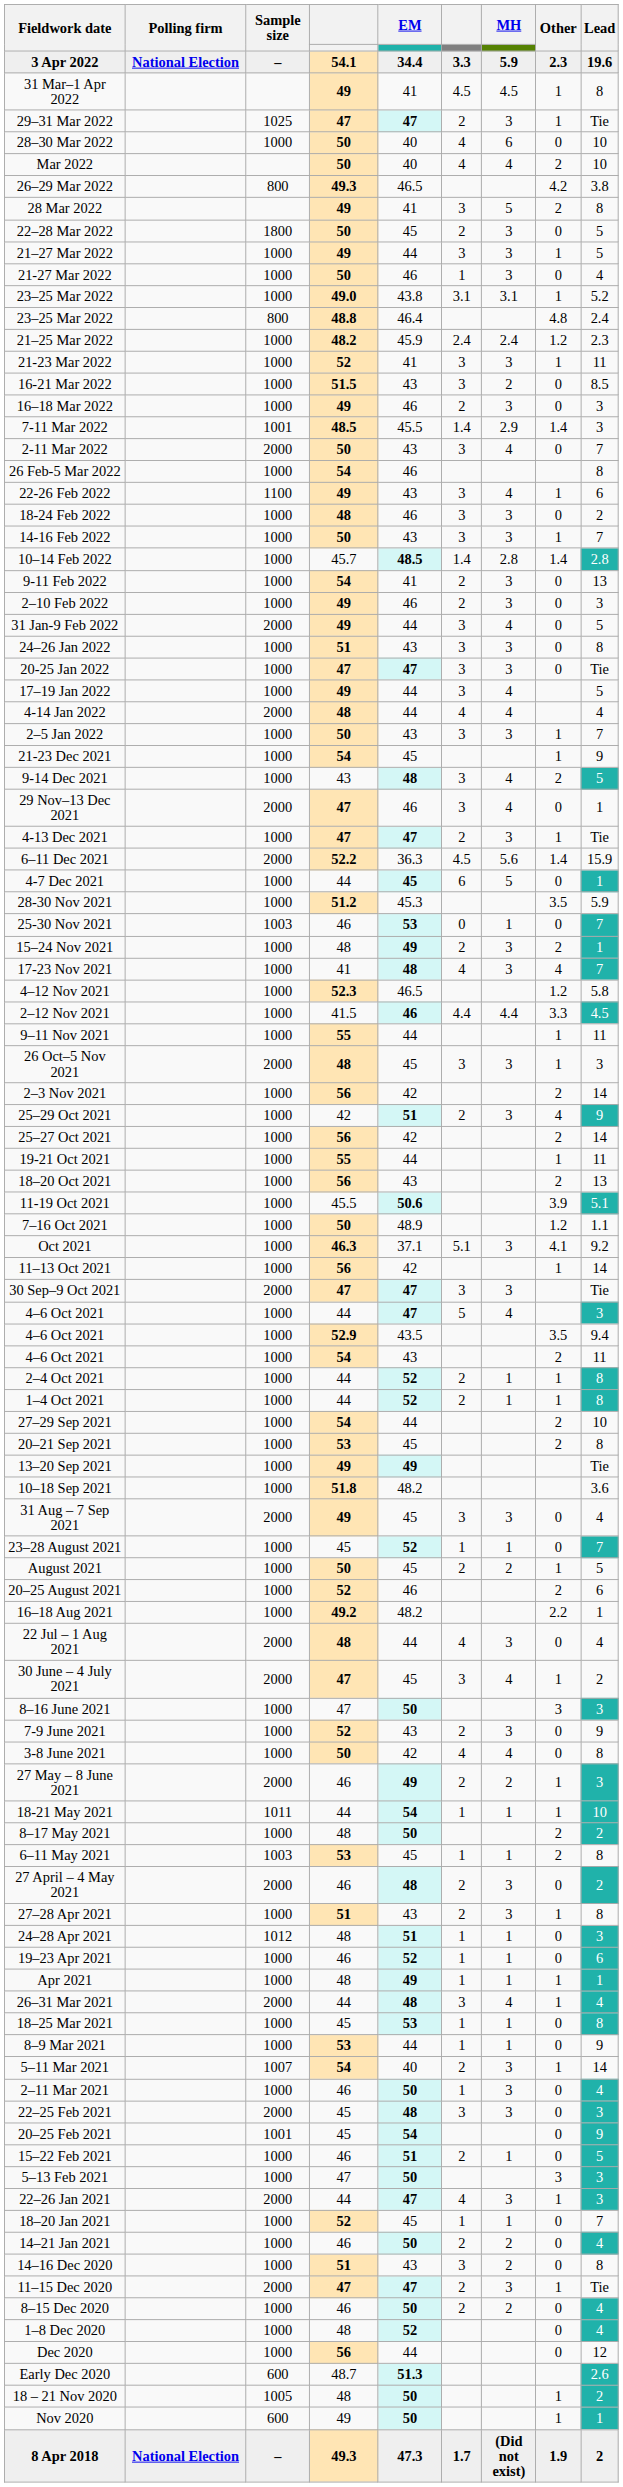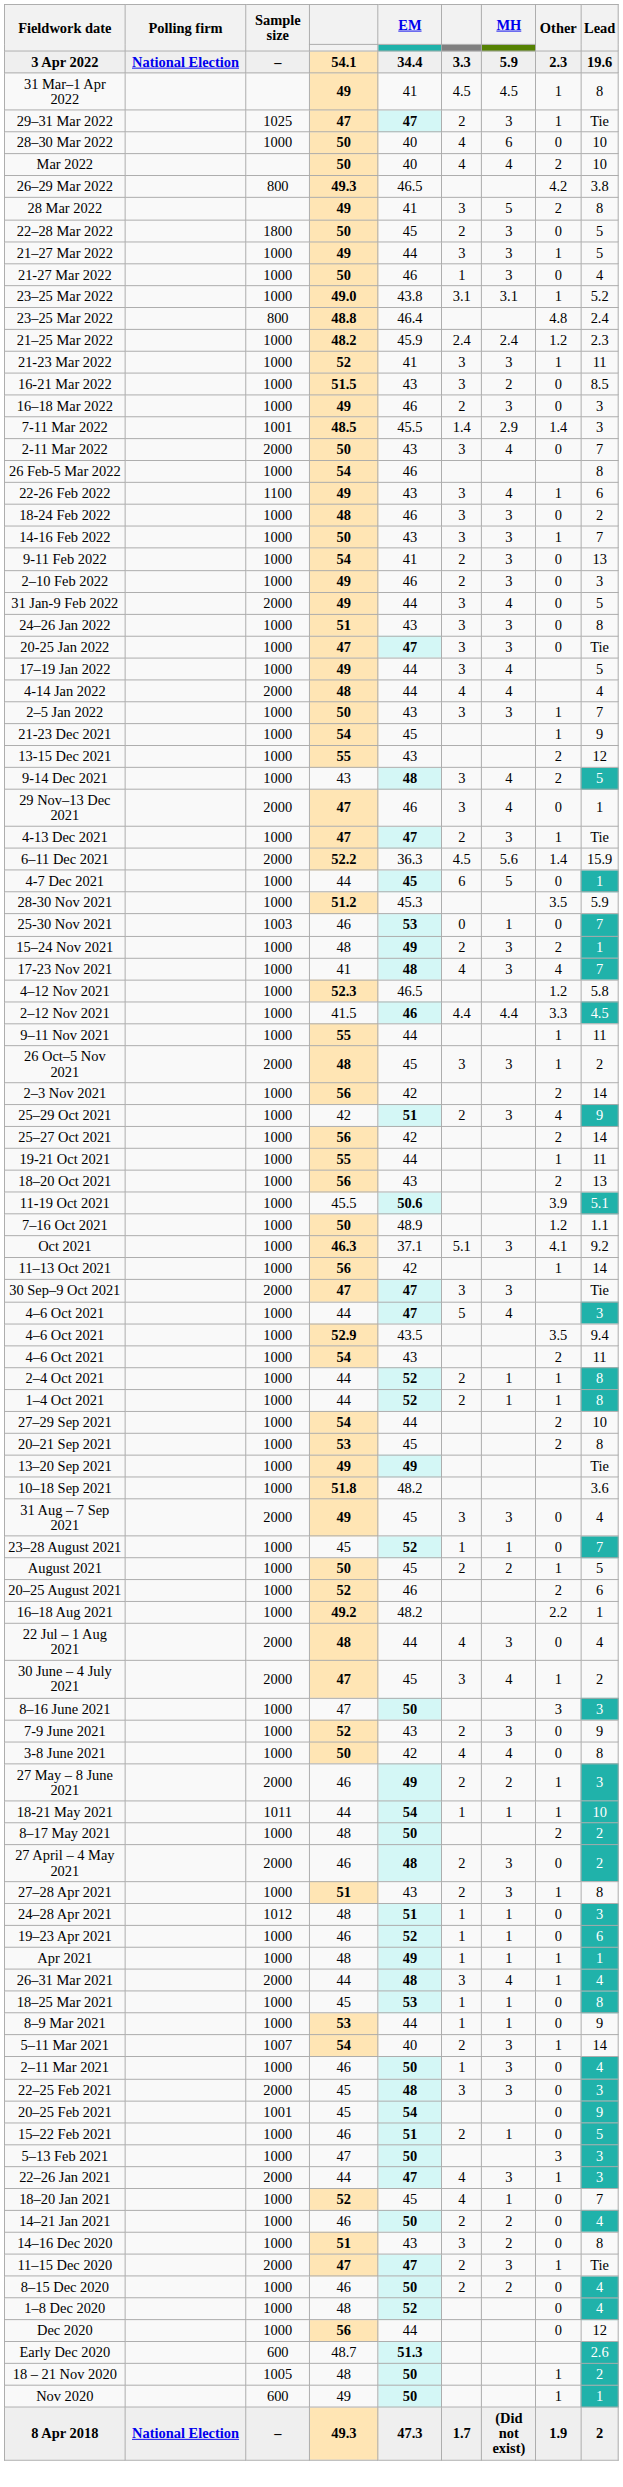- row: (65, 559)
+ row: (65, 756)
(600, 1064) 3 -> (600, 1064) 2
- row: (65, 1855)
(462, 2221) 1 -> (462, 2199) 4
